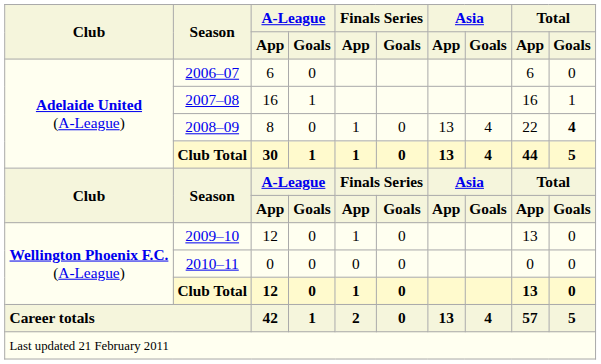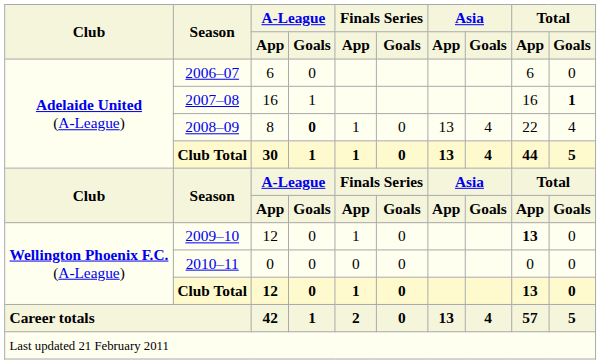(572, 99) normal -> (572, 99) bold
(312, 127) normal -> (312, 127) bold
(572, 127) bold -> (572, 127) normal
(530, 236) normal -> (530, 236) bold
